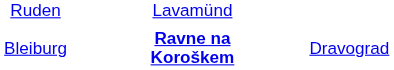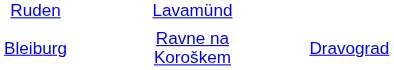(192, 48) bold -> (192, 48) normal
